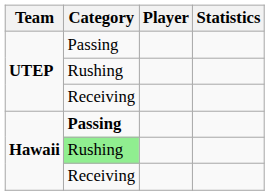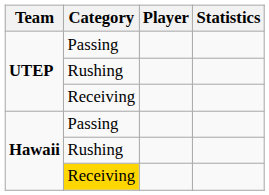(94, 123) bold -> (93, 123) normal
(95, 150) lightgreen background -> (95, 150) no background
(101, 176) no background -> (101, 176) gold background
